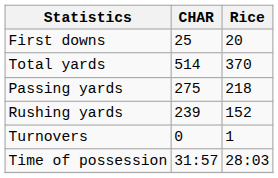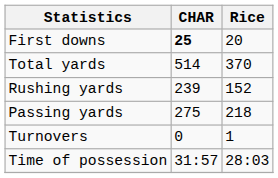(183, 41) normal -> (183, 41) bold
rows swapped: (66, 113) <-> (66, 89)
